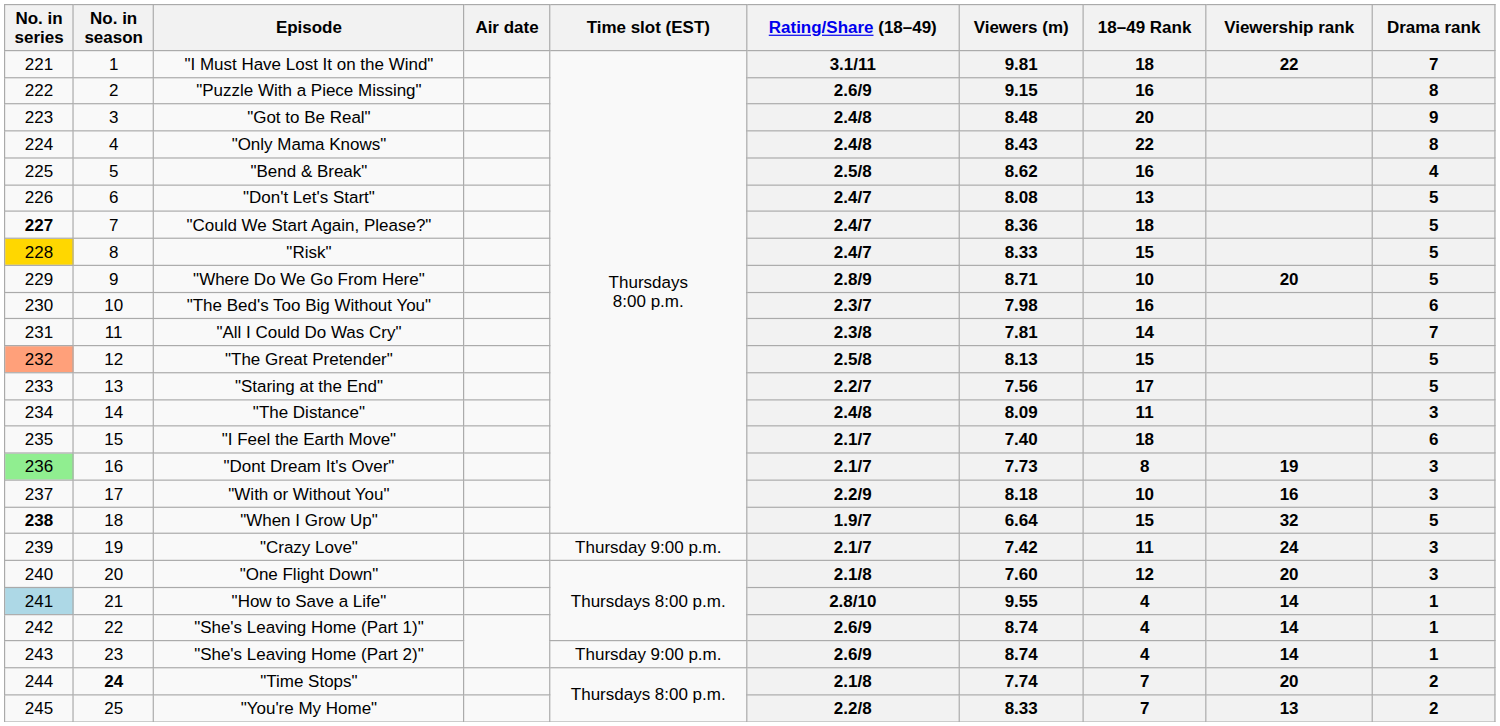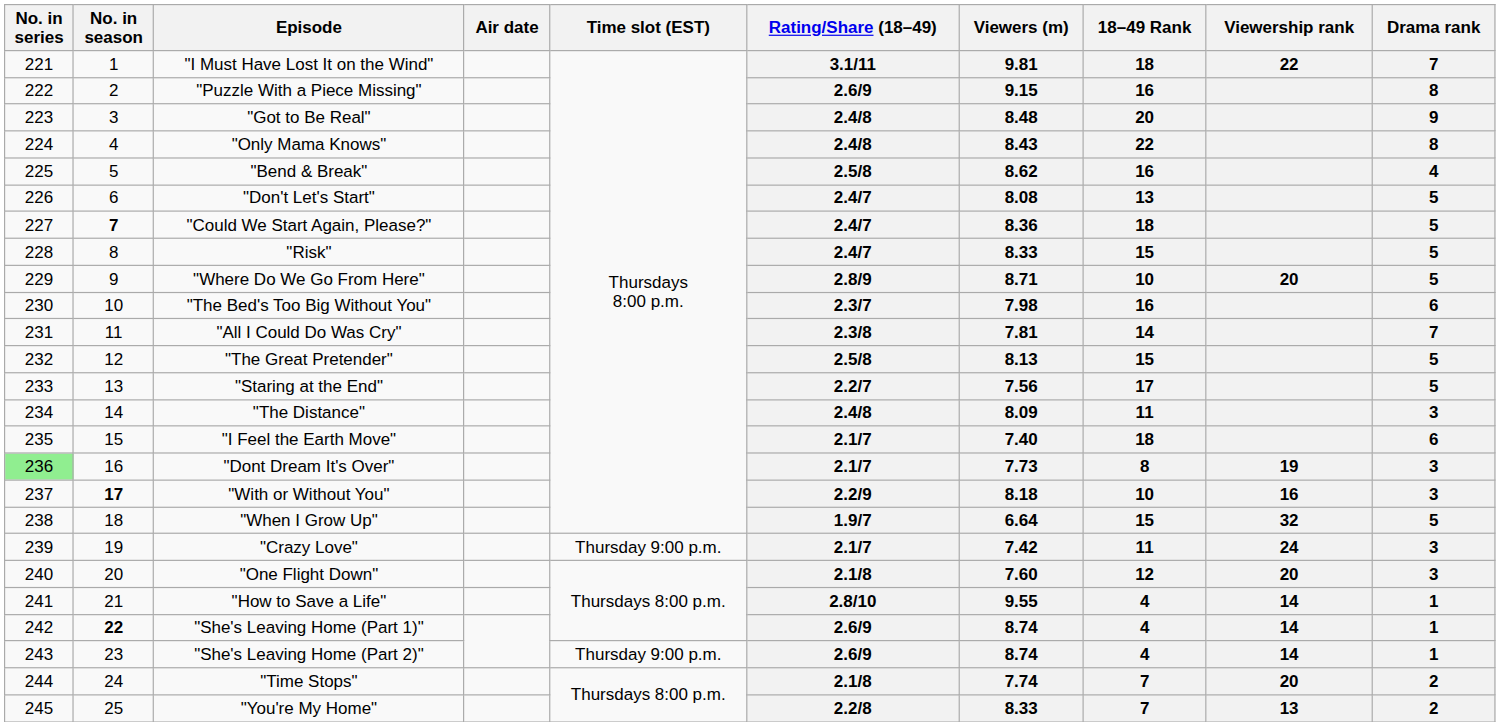(39, 225) bold -> (39, 225) normal
(114, 225) normal -> (114, 225) bold
(39, 252) gold background -> (39, 252) no background
(39, 359) lightsalmon background -> (39, 359) no background
(114, 494) normal -> (114, 494) bold
(39, 520) bold -> (39, 520) normal
(39, 601) lightblue background -> (39, 601) no background
(114, 628) normal -> (114, 628) bold
(114, 682) bold -> (114, 682) normal
